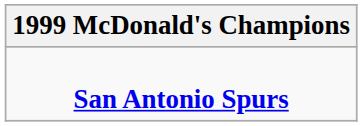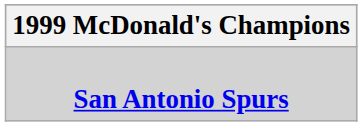(181, 98) no background -> (181, 98) lightgrey background
